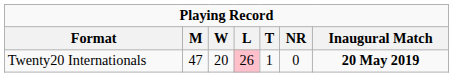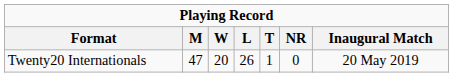(247, 60) pink background -> (247, 60) no background
(381, 60) bold -> (381, 60) normal
